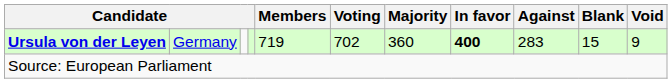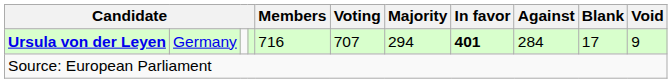(271, 41) 719 -> (271, 41) 716
(347, 41) 702 -> (347, 41) 707
(401, 41) 360 -> (401, 41) 294
(468, 41) 400 -> (468, 41) 401
(531, 41) 283 -> (531, 41) 284
(590, 41) 15 -> (590, 41) 17
